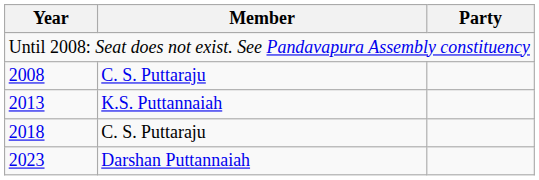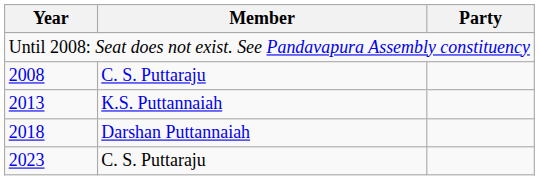(154, 132) C. S. Puttaraju -> (176, 132) Darshan Puttannaiah
(176, 160) Darshan Puttannaiah -> (154, 160) C. S. Puttaraju
